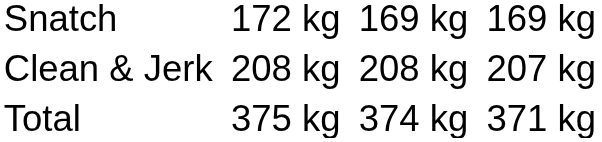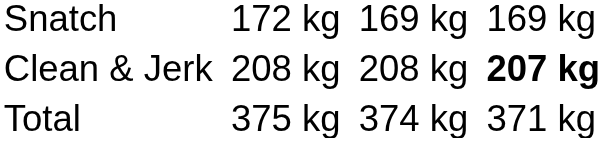(541, 68) normal -> (543, 68) bold
